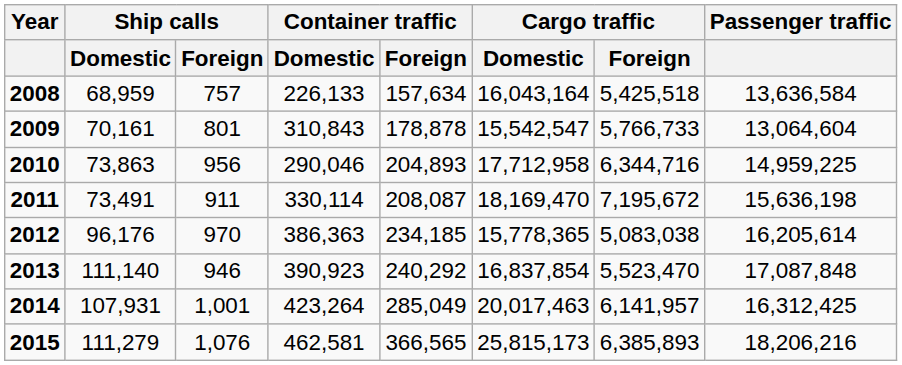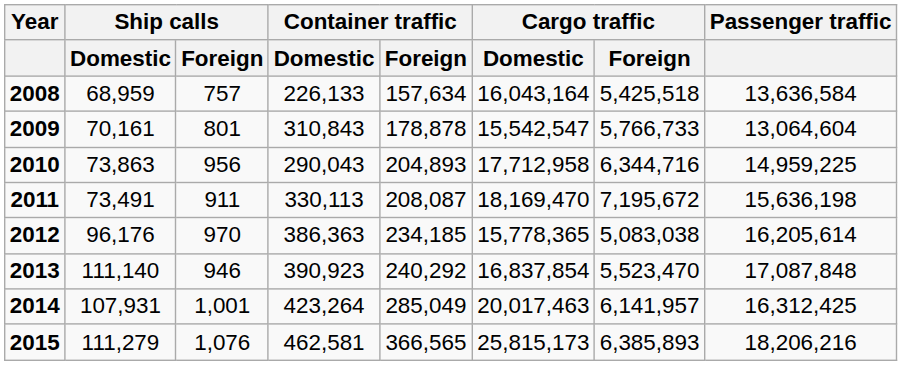(324, 164) 290,046 -> (324, 164) 290,043
(324, 199) 330,114 -> (324, 199) 330,113
